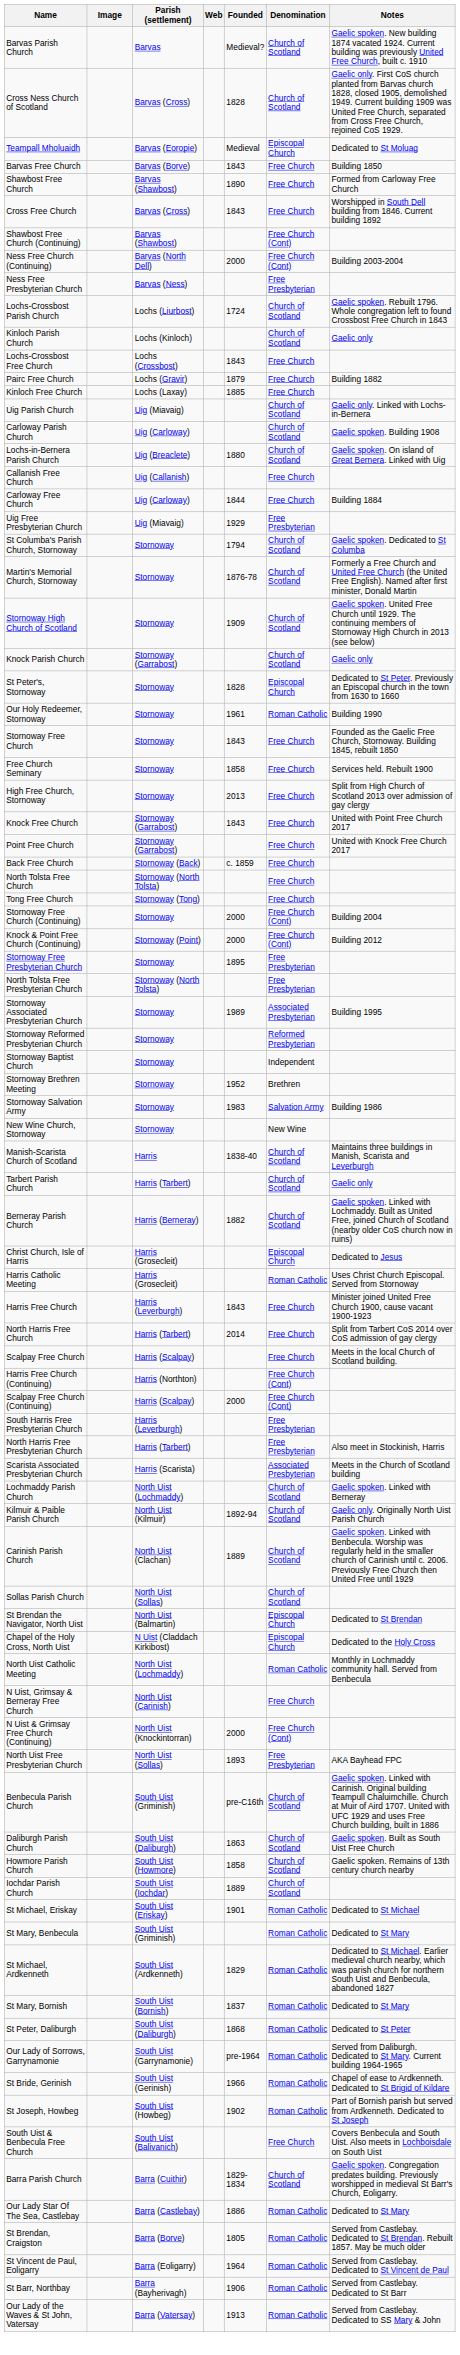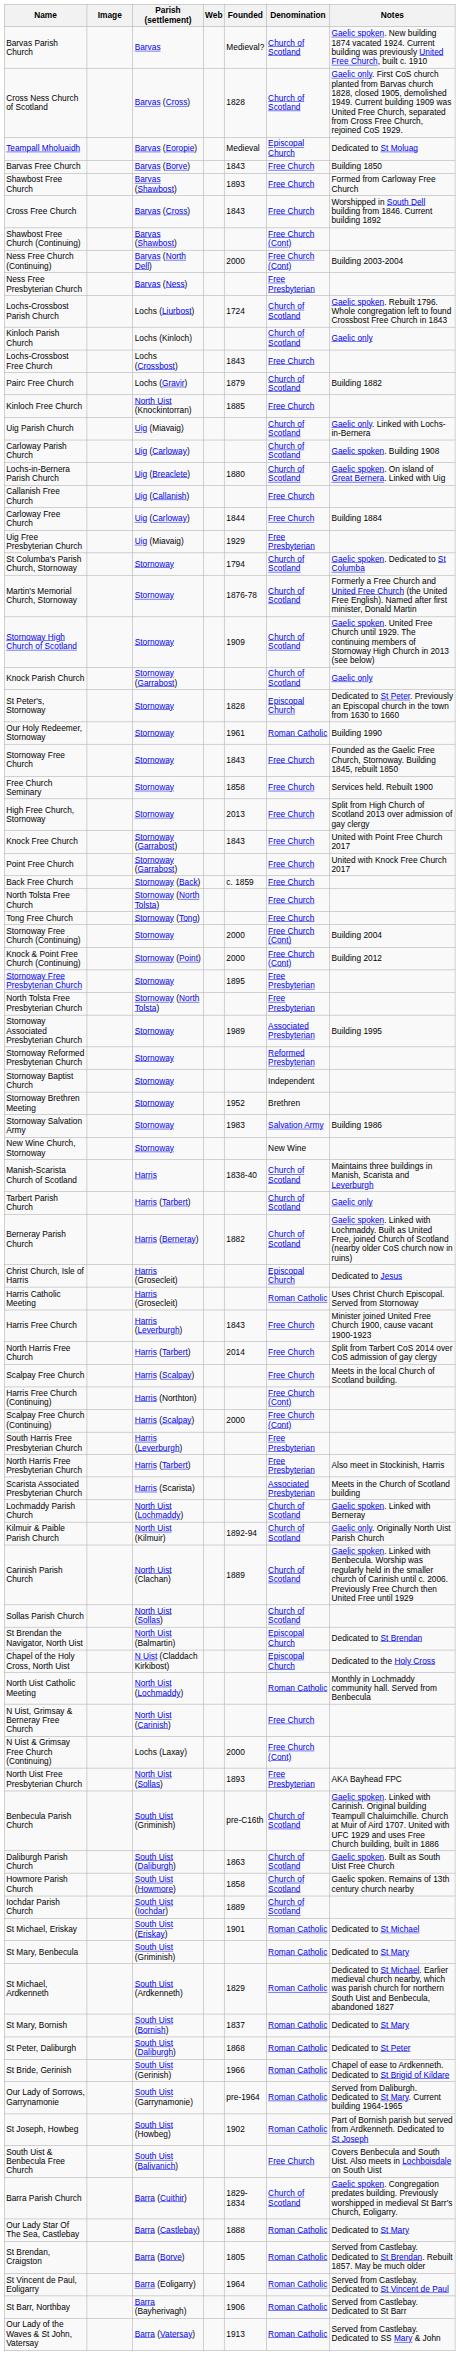(236, 184) 1890 -> (236, 184) 1893
(291, 379) Free Church -> (286, 383) Church of Scotland
(161, 392) Lochs (Laxay) -> (163, 406) North Uist (Knockintorran)
(163, 1733) North Uist (Knockintorran) -> (161, 1752) Lochs (Laxay)
rows swapped: (45, 2056) <-> (39, 2083)
(236, 2211) 1886 -> (236, 2230) 1888
